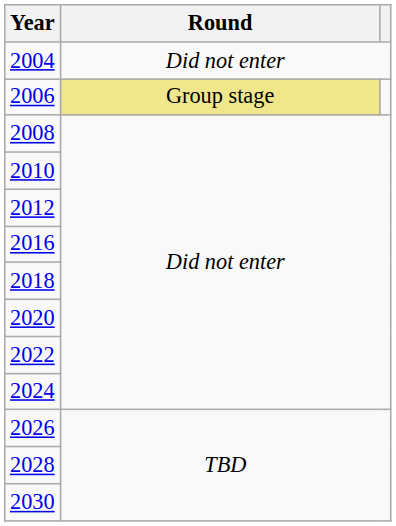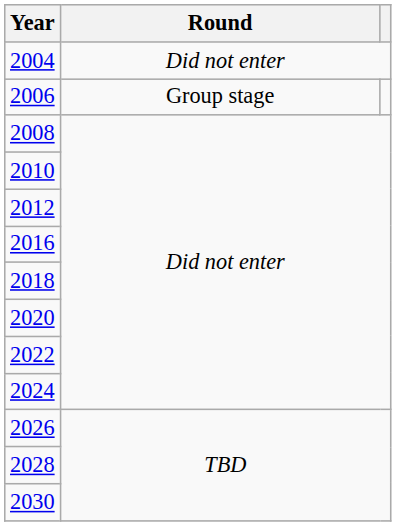(220, 96) khaki background -> (220, 96) no background
